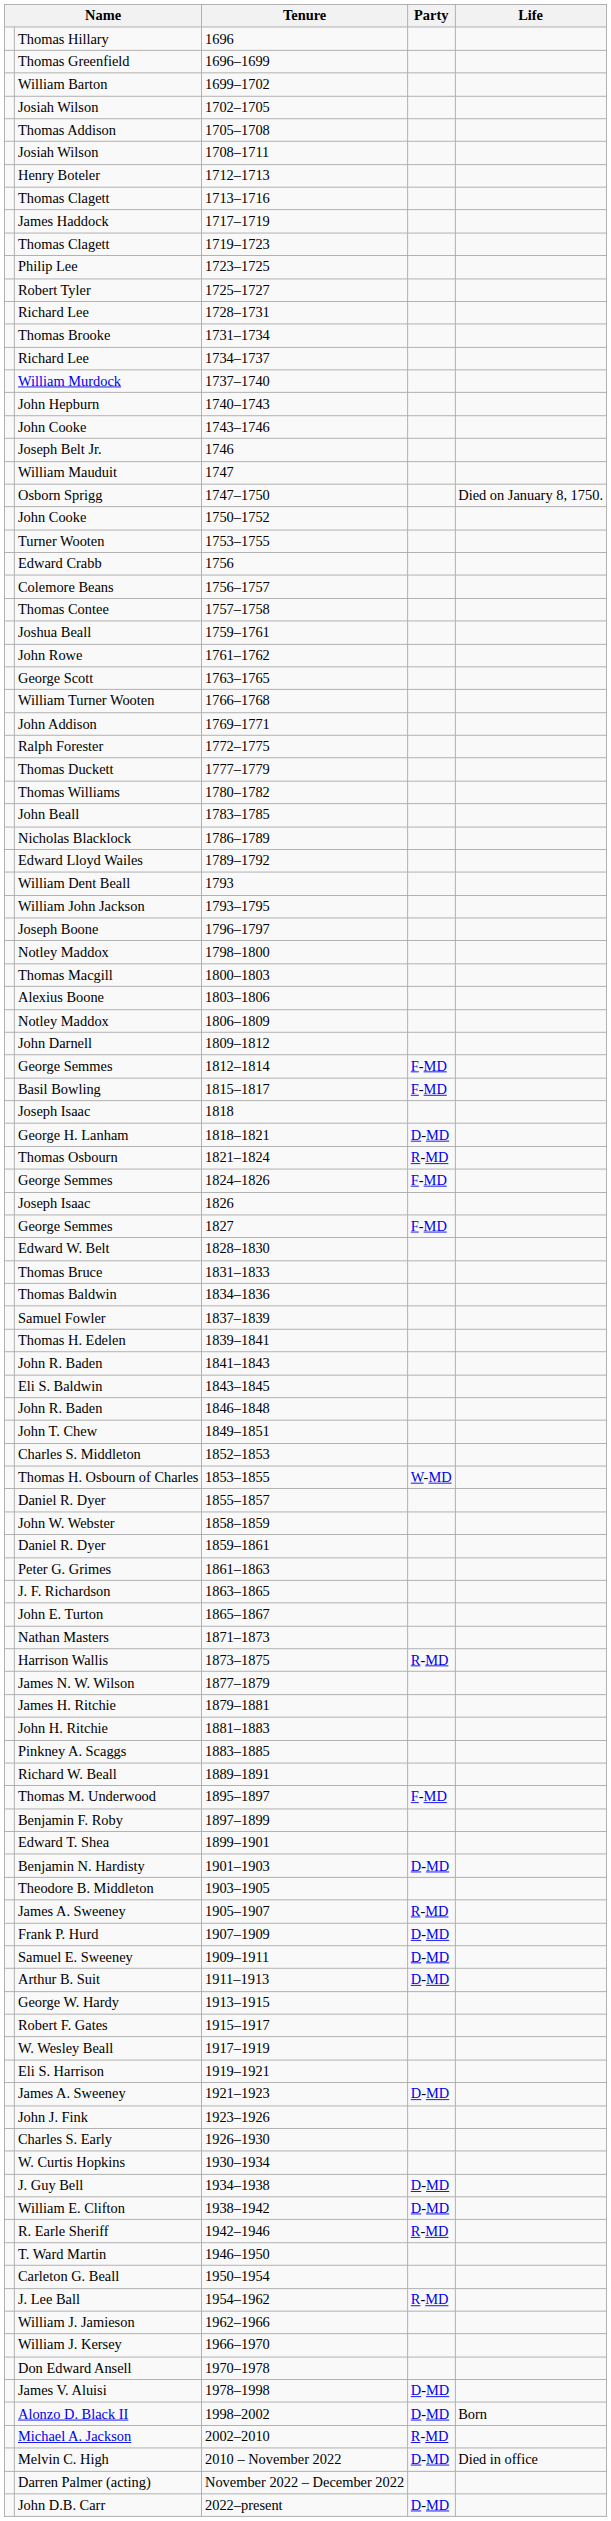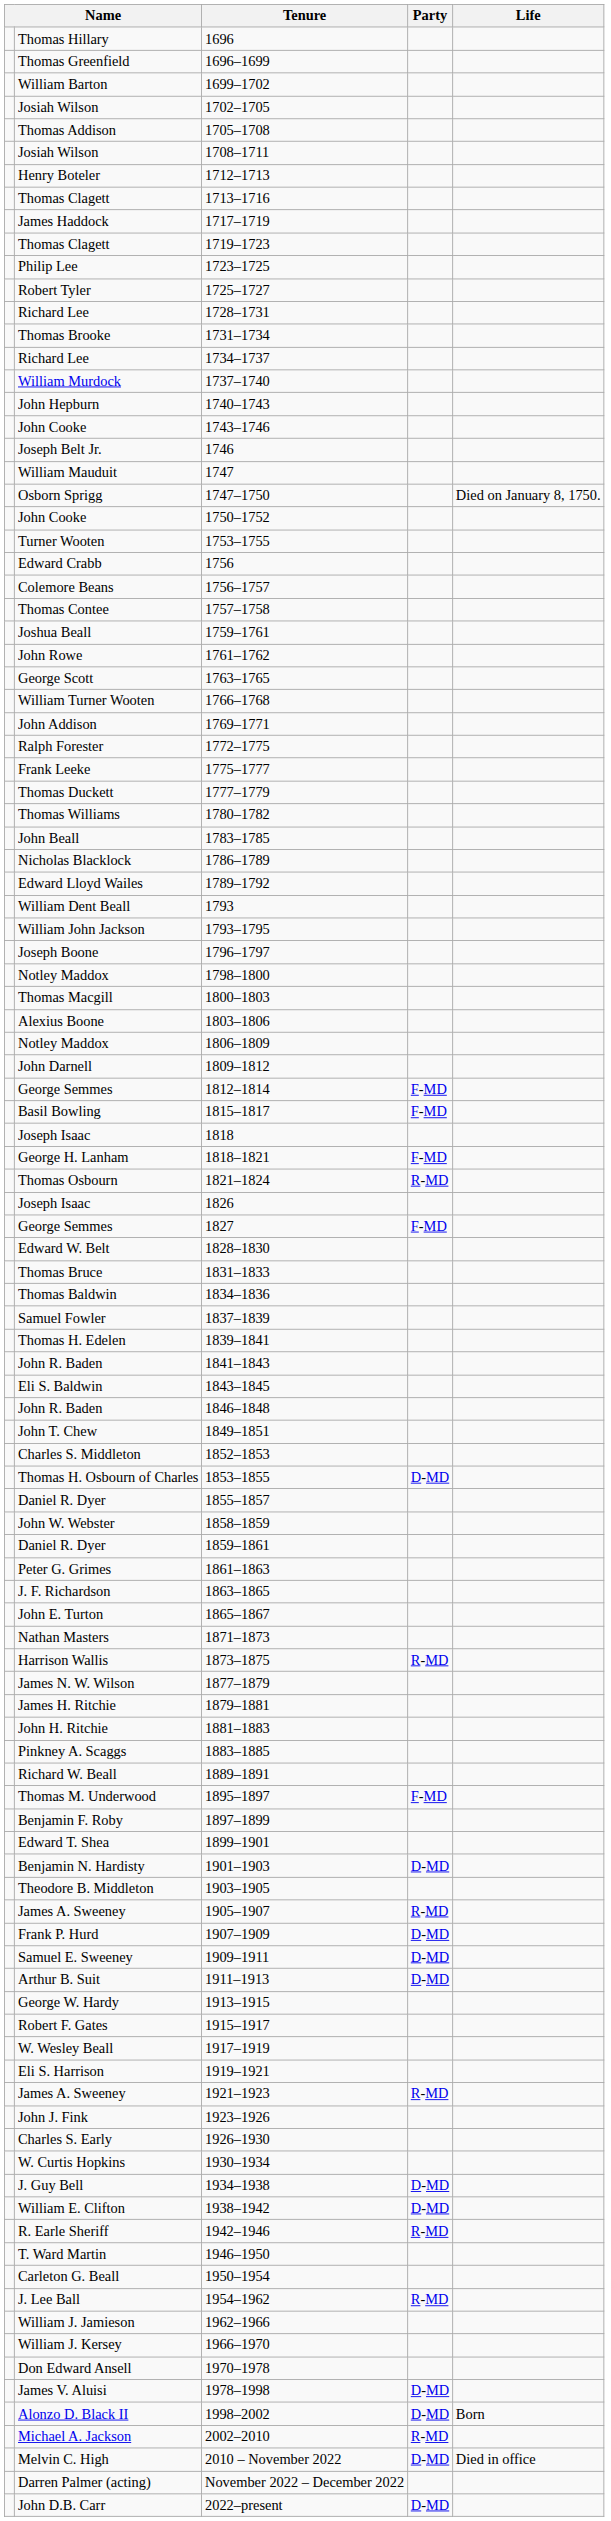+ row: (54, 769)
(430, 1134) D-MD -> (429, 1157) F-MD
- row: (65, 1180)
(431, 1477) W-MD -> (430, 1477) D-MD
(430, 2094) D-MD -> (430, 2094) R-MD
